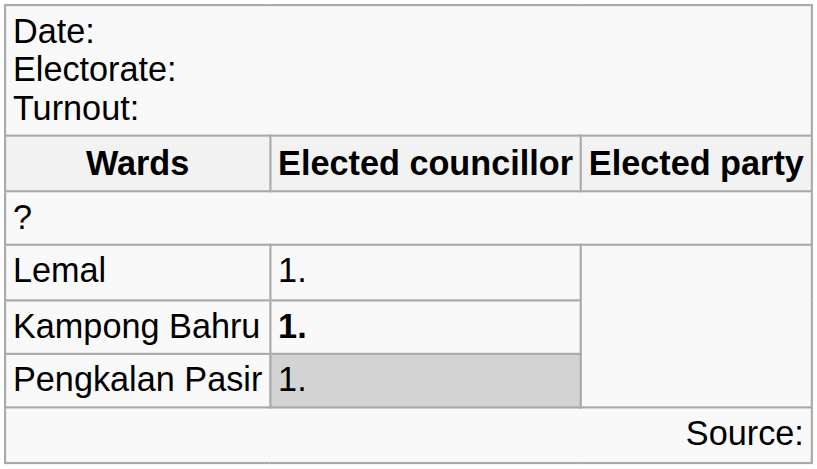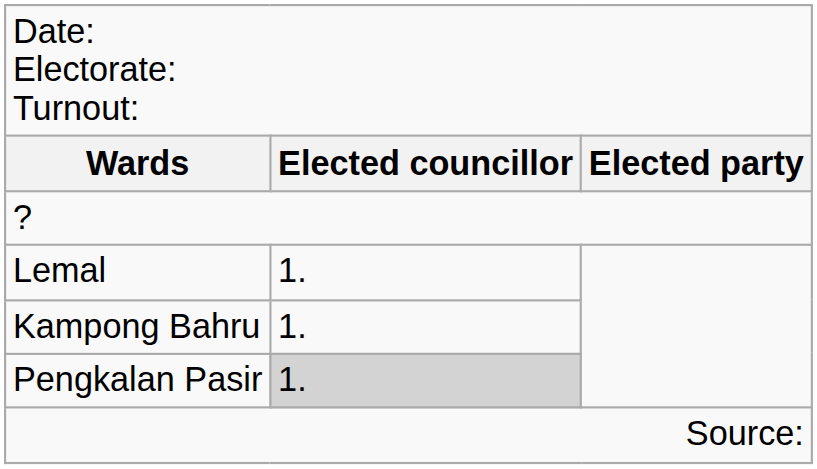(292, 325) bold -> (292, 325) normal
